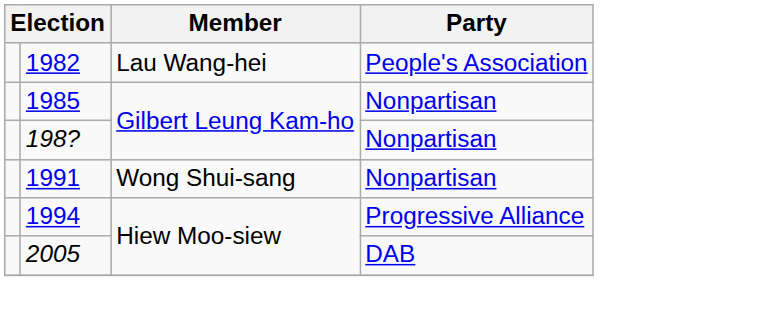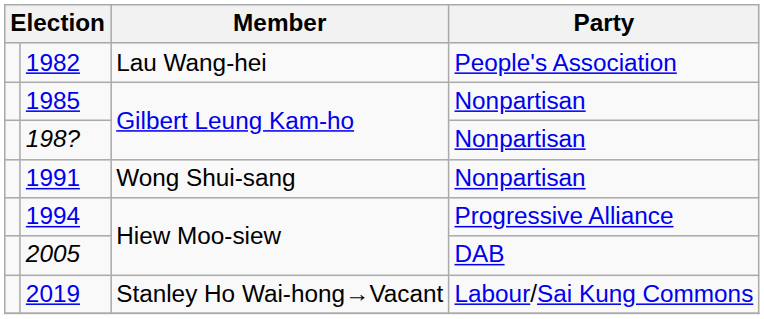+ row: (53, 293)
